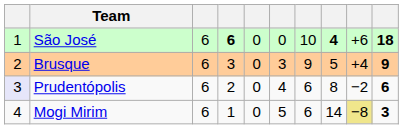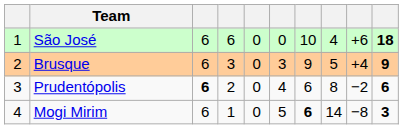(231, 40) bold -> (231, 40) normal
(334, 40) bold -> (334, 40) normal
(17, 87) lavender background -> (17, 87) no background
(205, 87) normal -> (205, 87) bold
(308, 111) normal -> (308, 111) bold
(359, 111) khaki background -> (359, 111) no background
